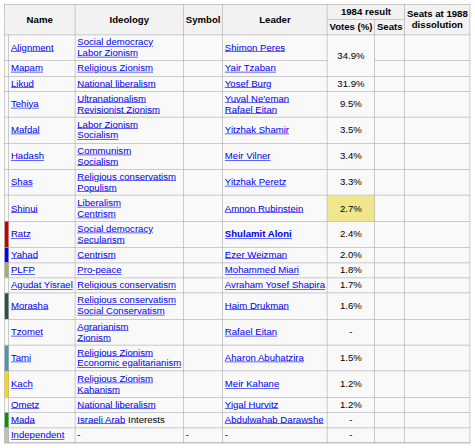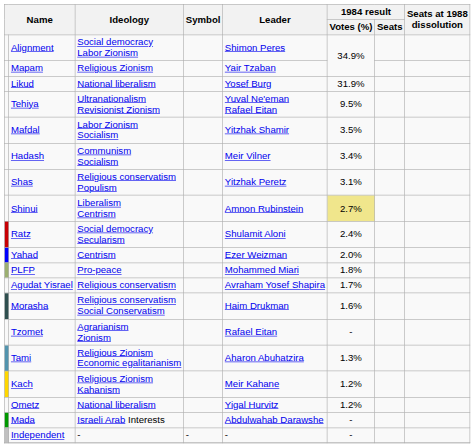(351, 182) 3.3% -> (351, 182) 3.1%
(258, 234) bold -> (255, 234) normal
(351, 358) 1.5% -> (351, 358) 1.3%
